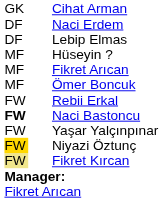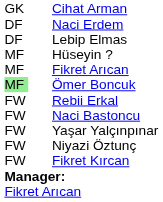(14, 85) no background -> (14, 85) lightgreen background
(15, 115) bold -> (15, 115) normal
(15, 145) gold background -> (15, 145) no background
(15, 161) khaki background -> (15, 161) no background
